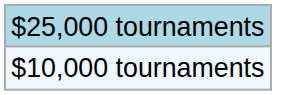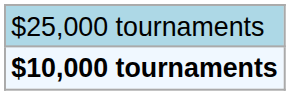(138, 68) normal -> (145, 68) bold
